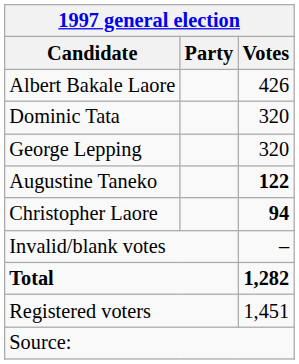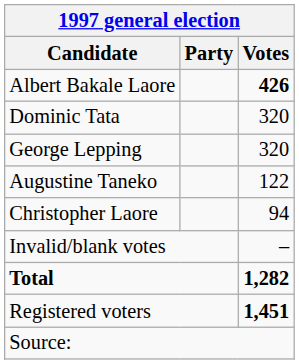(274, 85) normal -> (274, 85) bold
(274, 181) bold -> (274, 181) normal
(279, 213) bold -> (279, 213) normal
(266, 310) normal -> (266, 310) bold
